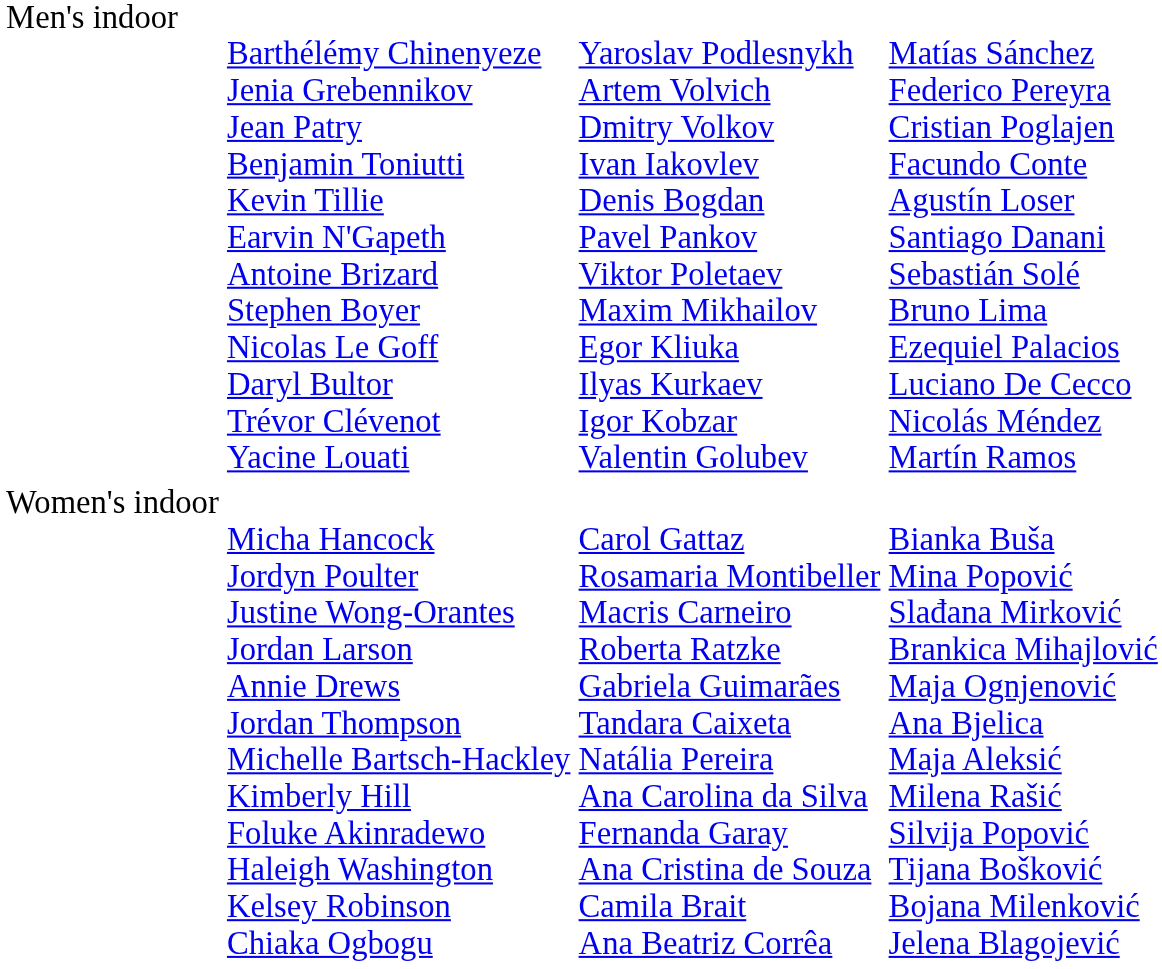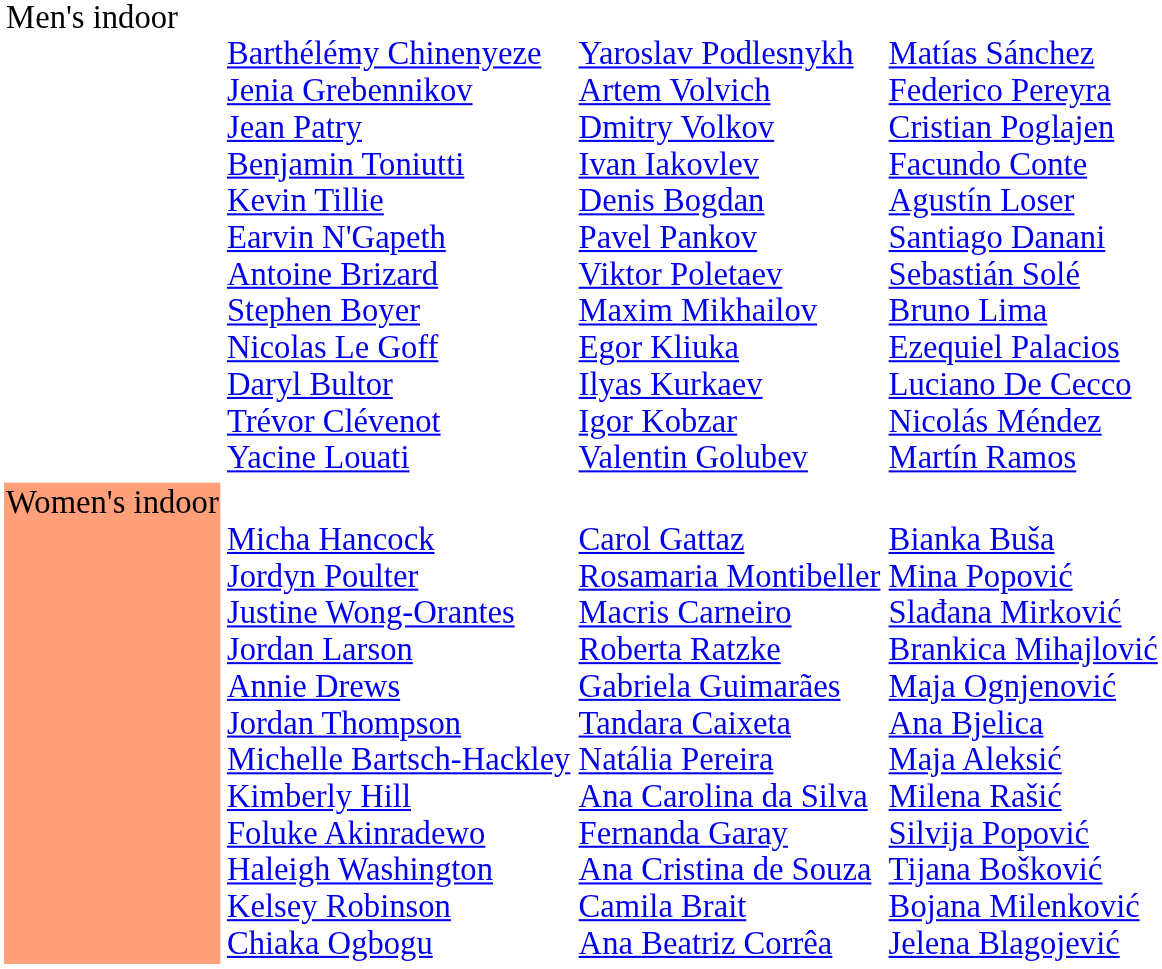(112, 502) no background -> (112, 502) lightsalmon background
